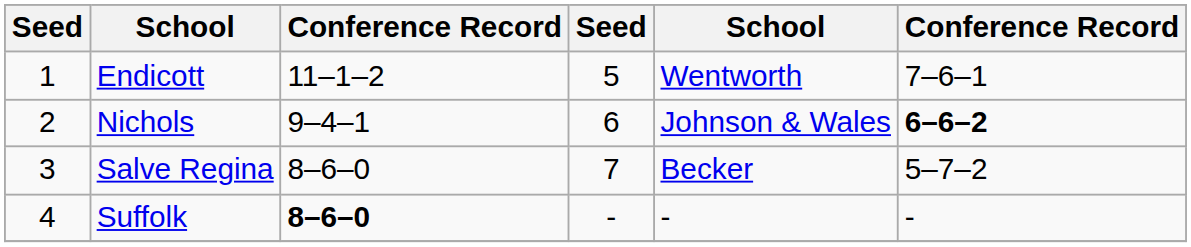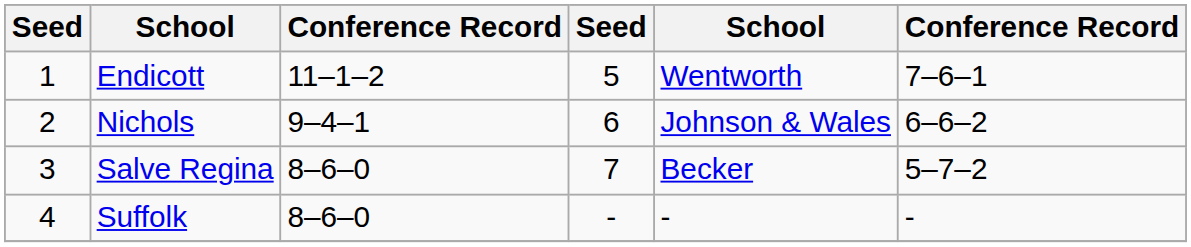(946, 122) bold -> (946, 122) normal
(329, 216) bold -> (329, 216) normal
